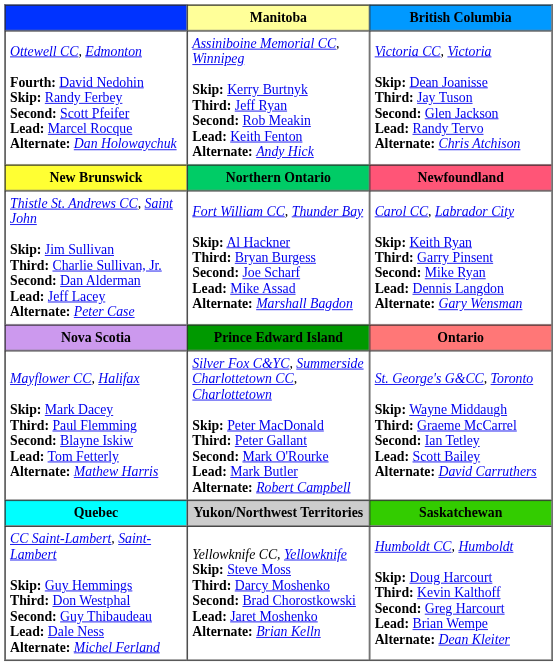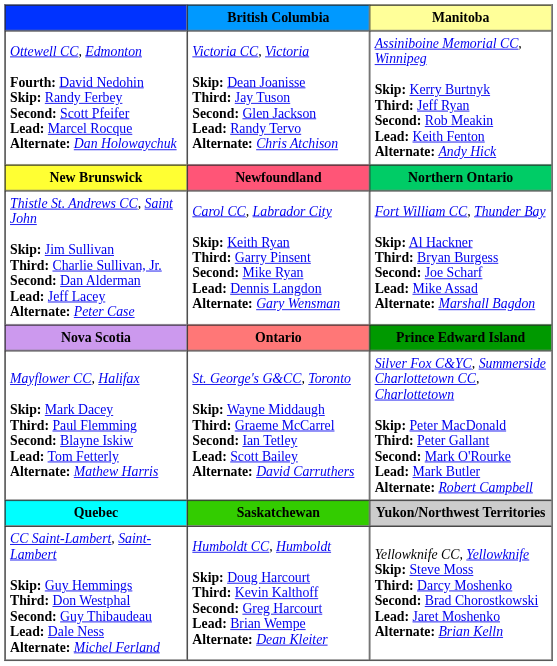columns swapped: (461, 17) <-> (278, 17)
